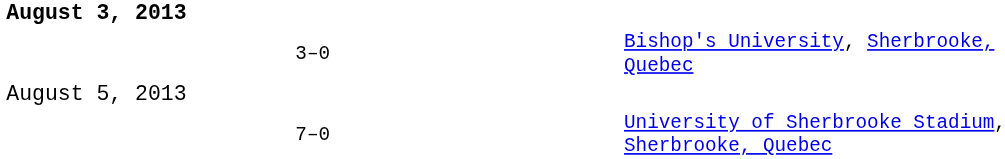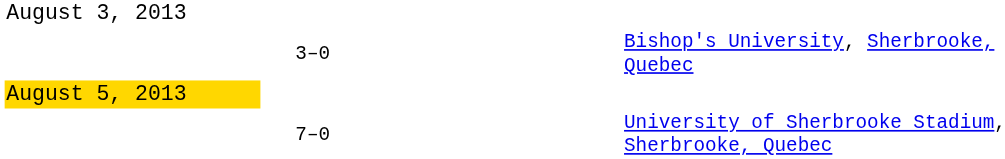(96, 14) bold -> (96, 14) normal
(96, 94) no background -> (96, 94) gold background
